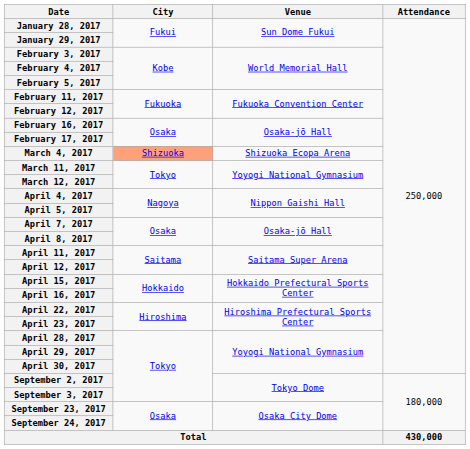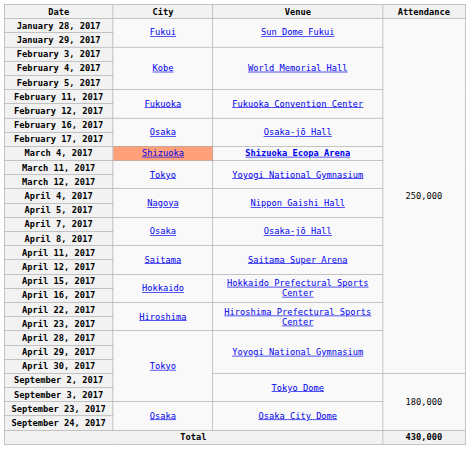(298, 153) normal -> (298, 153) bold
